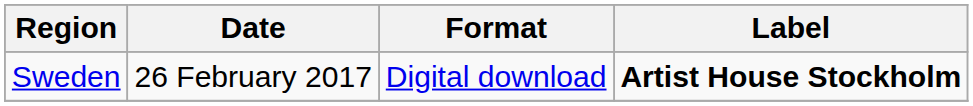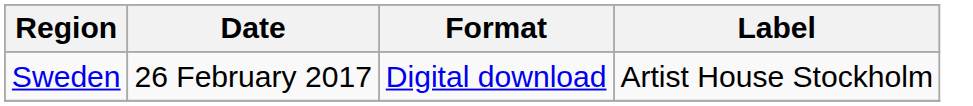(791, 76) bold -> (777, 76) normal
